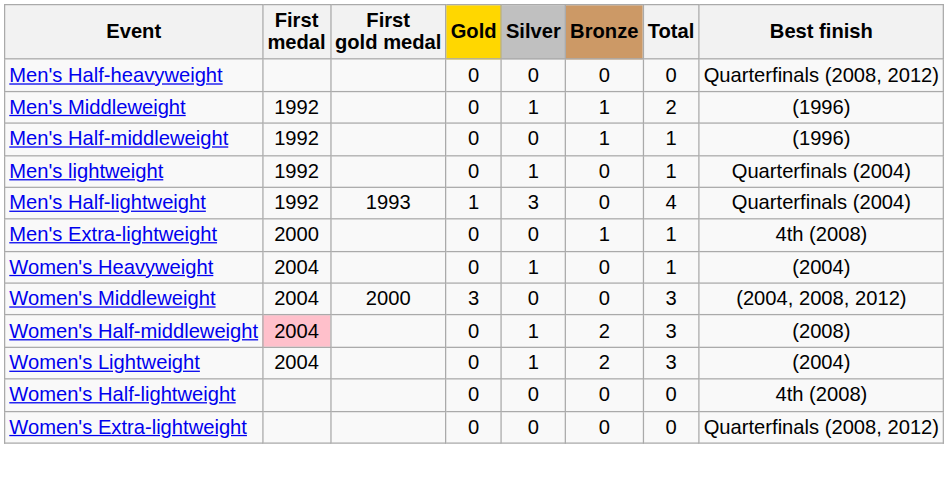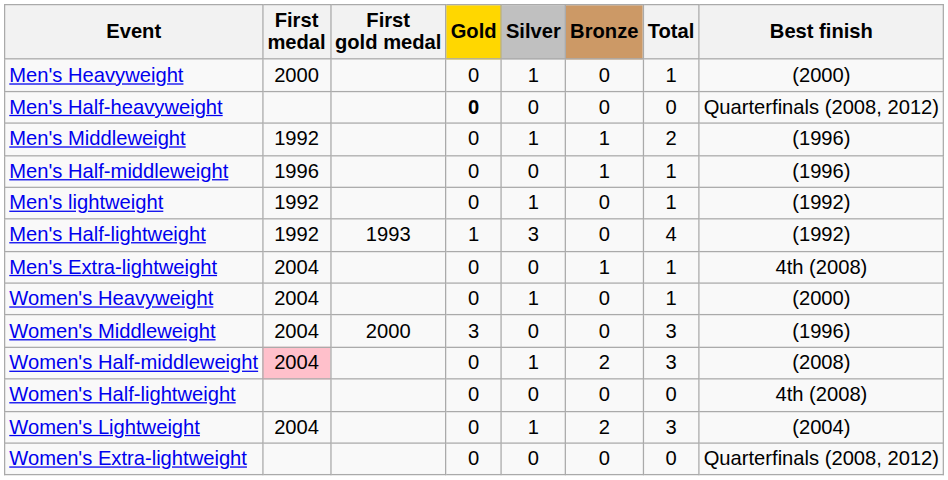+ row: (96, 75)
(474, 75) normal -> (474, 107) bold
(297, 139) 1992 -> (297, 171) 1996
(821, 171) Quarterfinals (2004) -> (821, 203) (1992)
(821, 203) Quarterfinals (2004) -> (821, 235) (1992)
(297, 235) 2000 -> (297, 266) 2004
(821, 266) (2004) -> (821, 298) (2000)
(821, 298) (2004, 2008, 2012) -> (821, 330) (1996)
rows swapped: (105, 362) <-> (122, 394)
